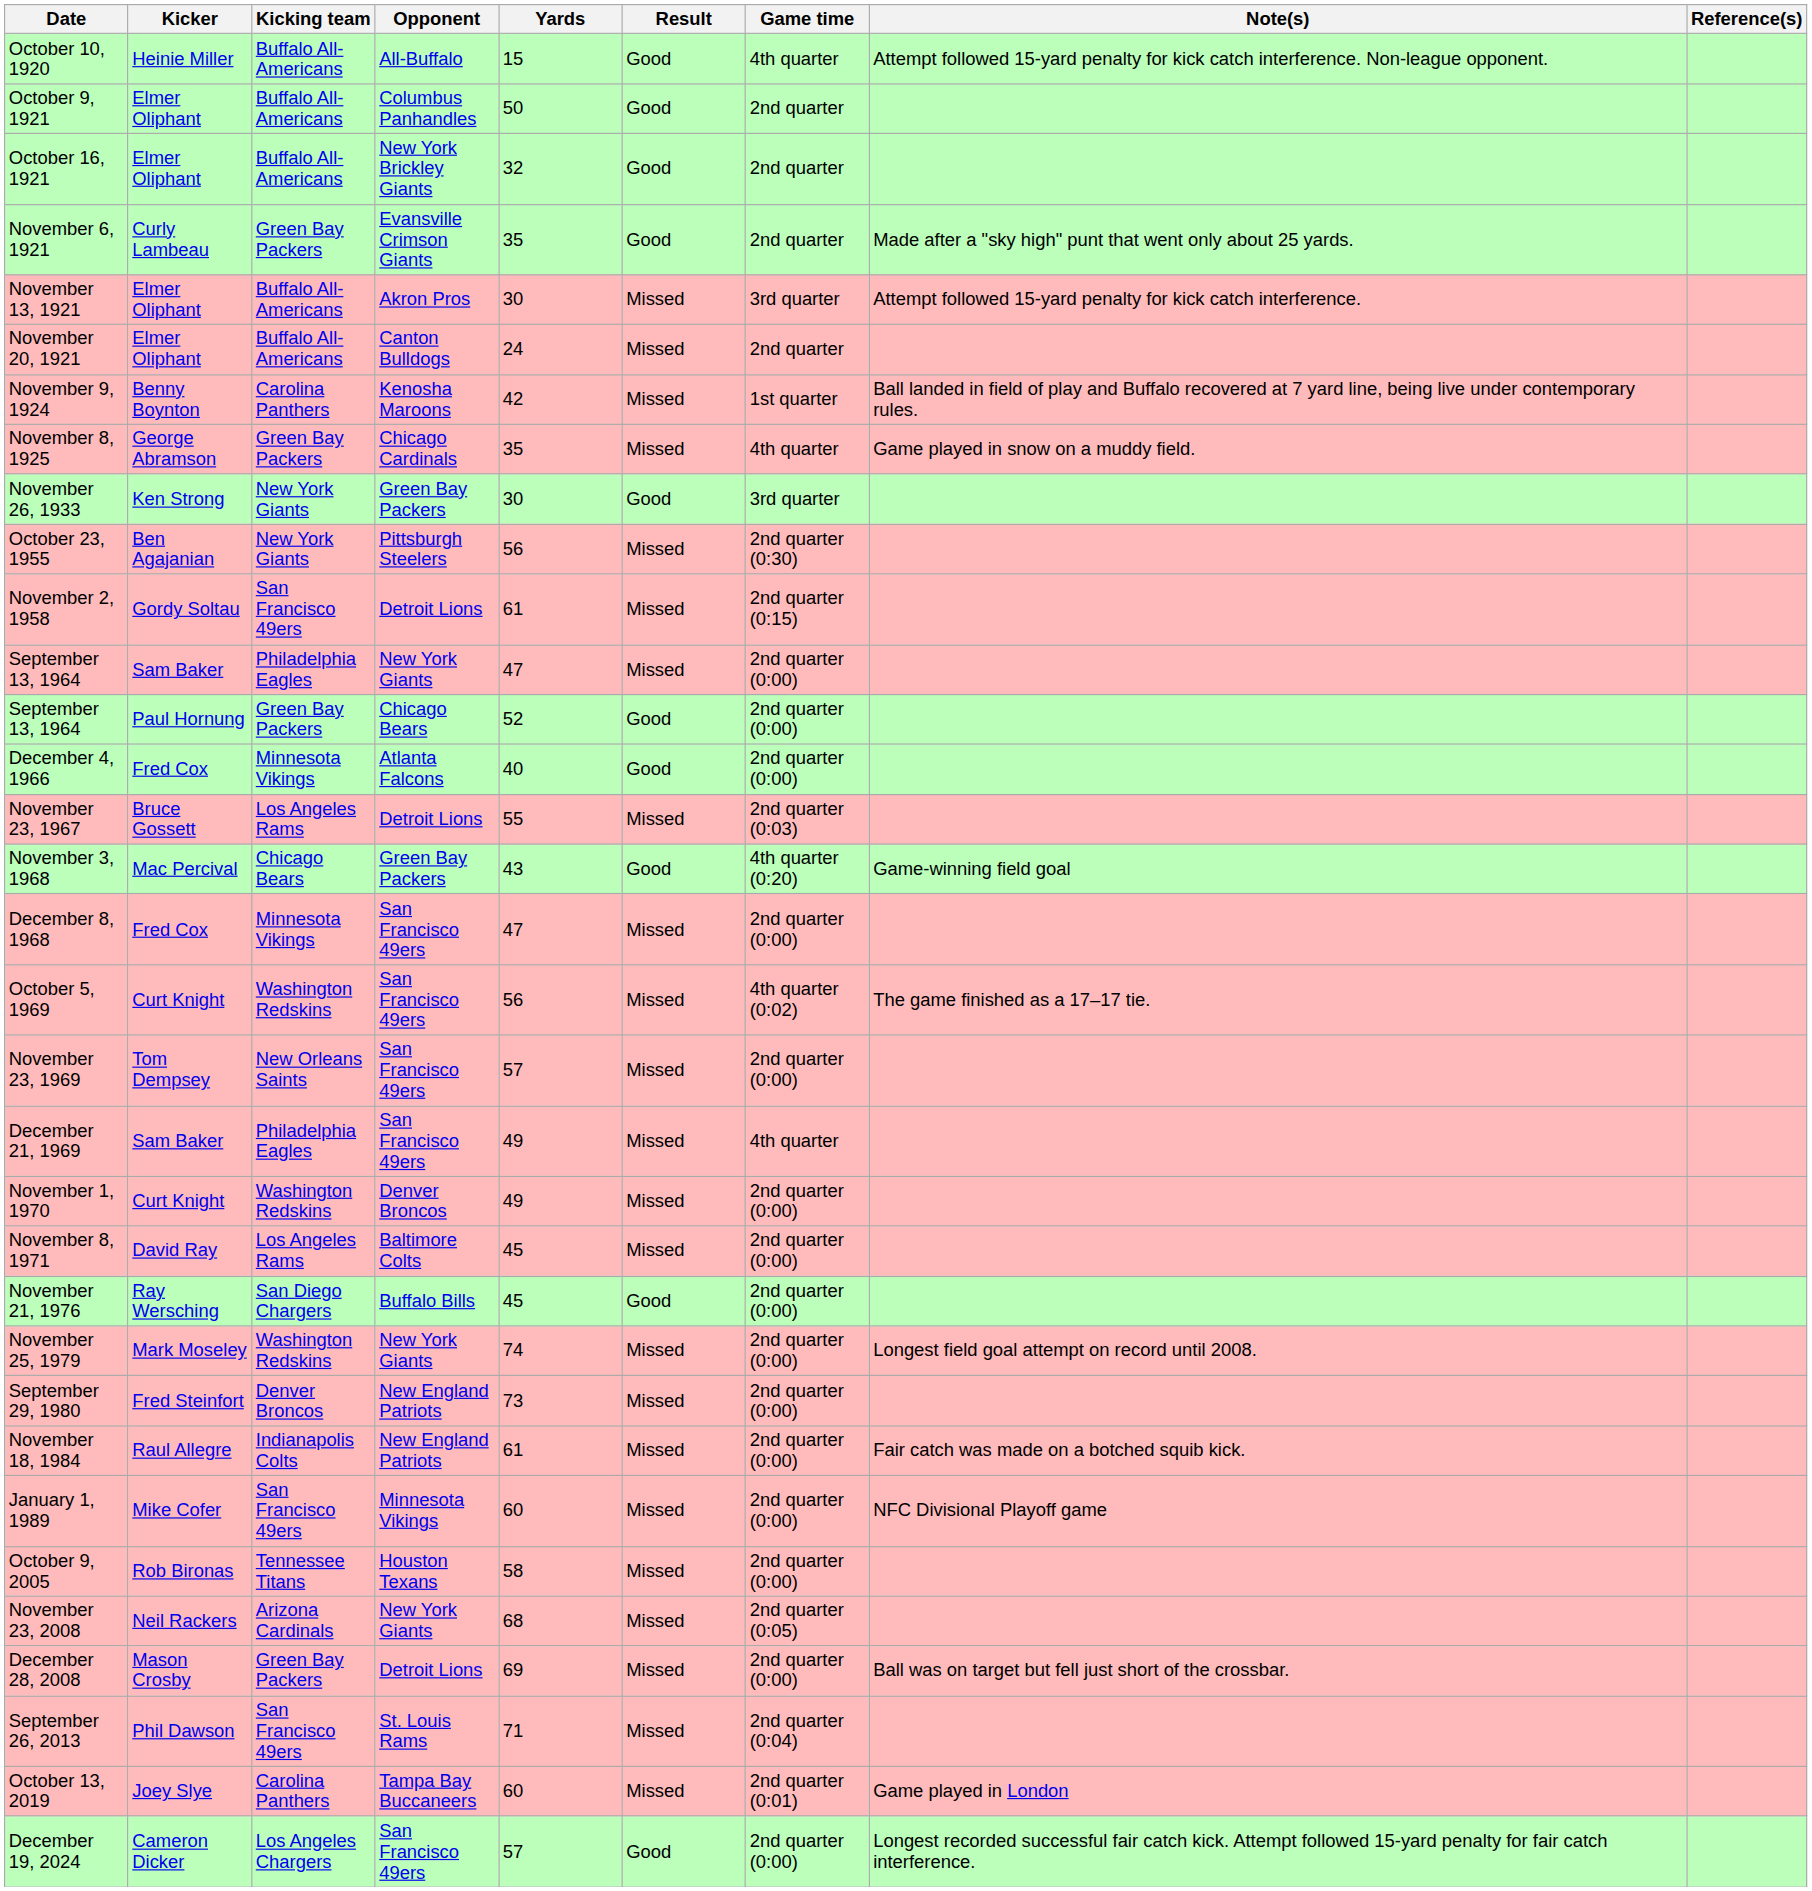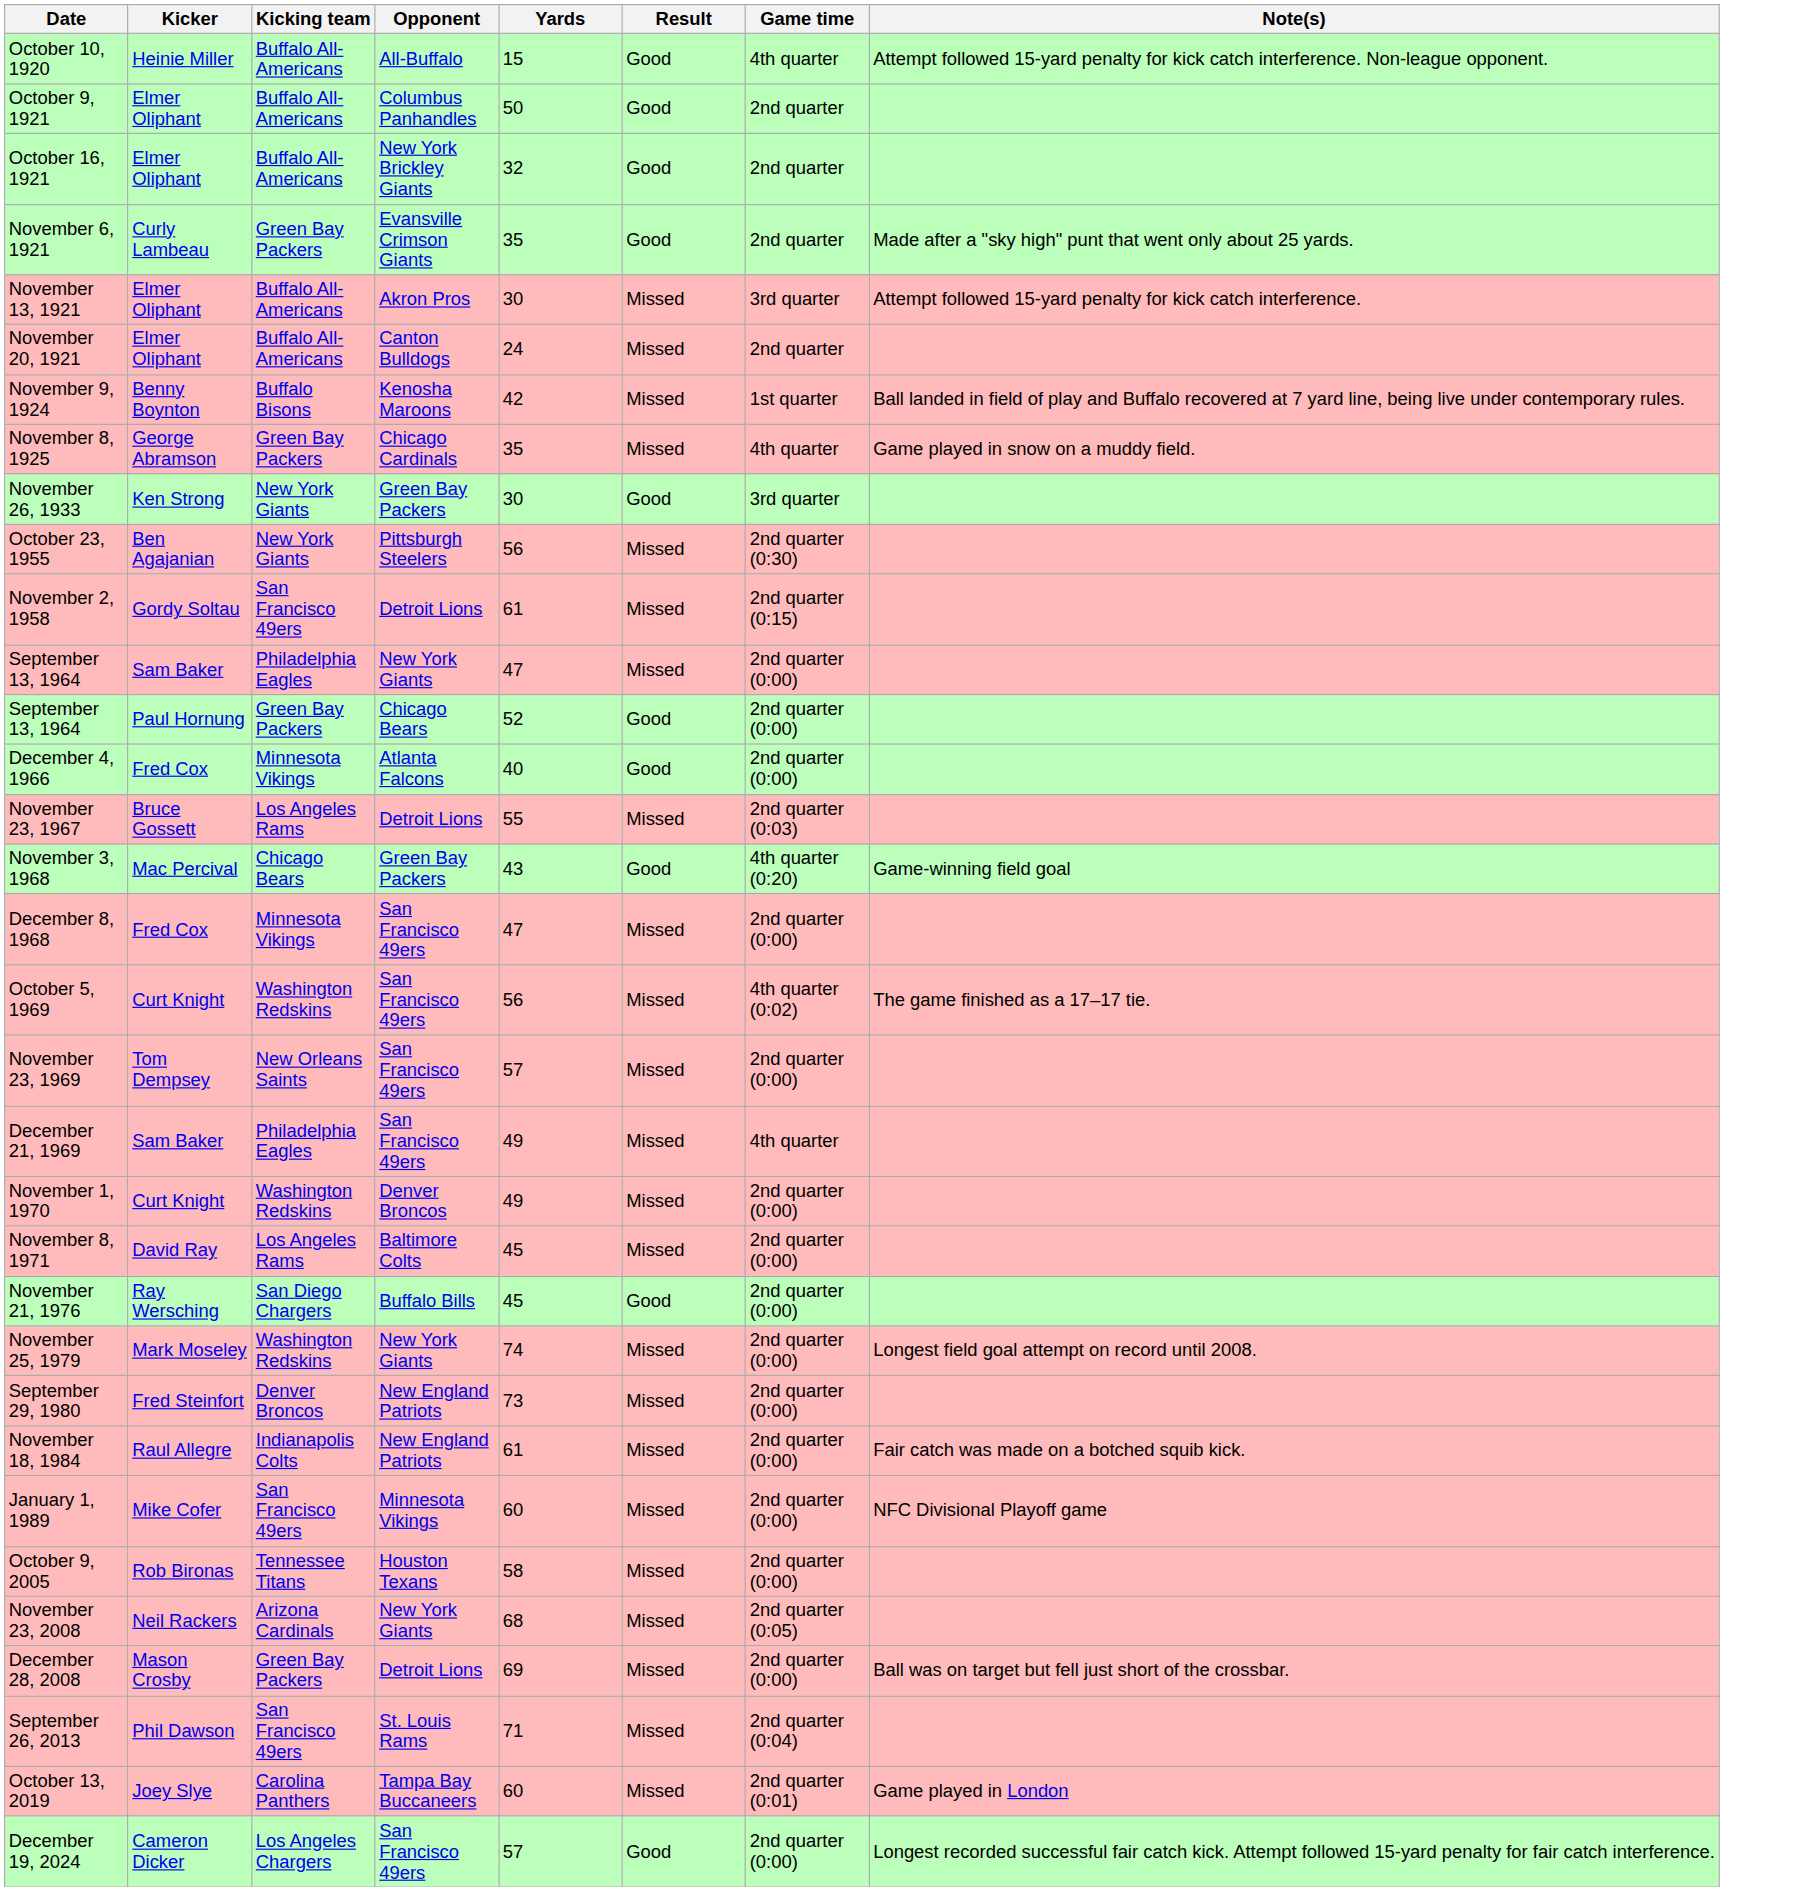- column: (1747, 19)
(293, 399) Carolina Panthers -> (284, 399) Buffalo Bisons
